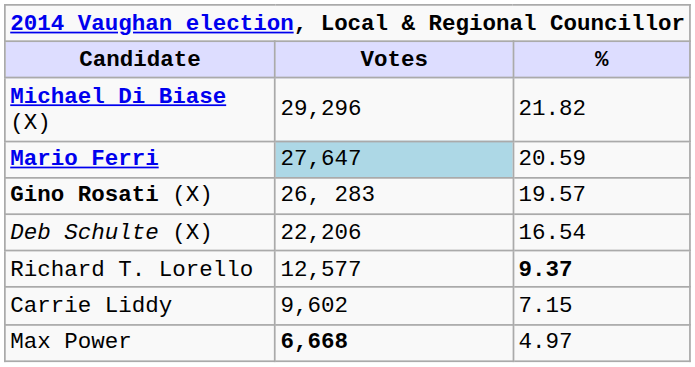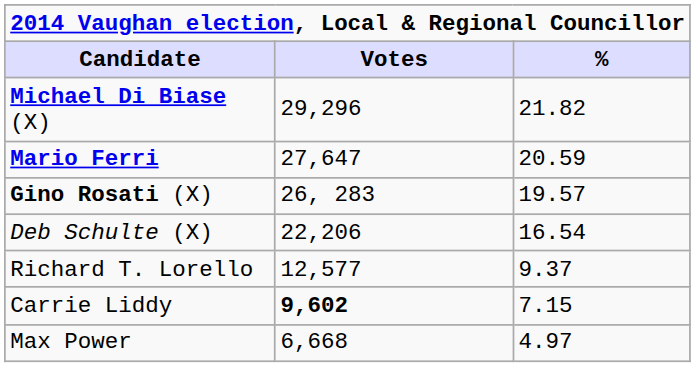(321, 159) lightblue background -> (321, 159) no background
(546, 269) bold -> (546, 269) normal
(314, 306) normal -> (314, 306) bold
(314, 342) bold -> (314, 342) normal
